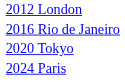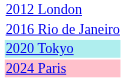(40, 48) no background -> (40, 48) paleturquoise background
(36, 68) no background -> (36, 68) pink background
